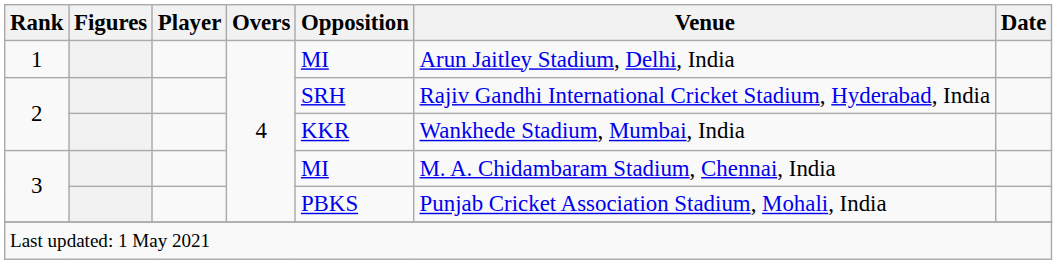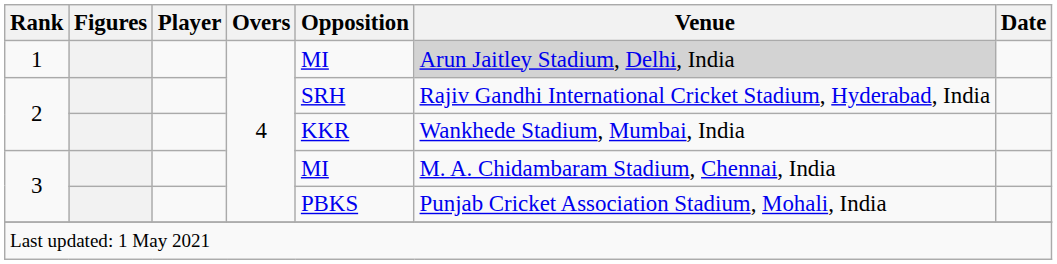(577, 58) no background -> (577, 58) lightgrey background
